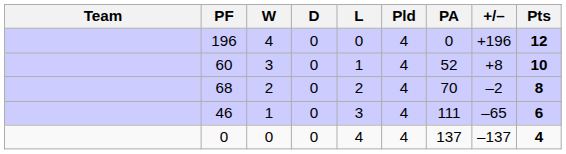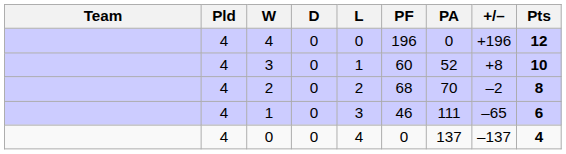columns swapped: (404, 16) <-> (224, 16)
